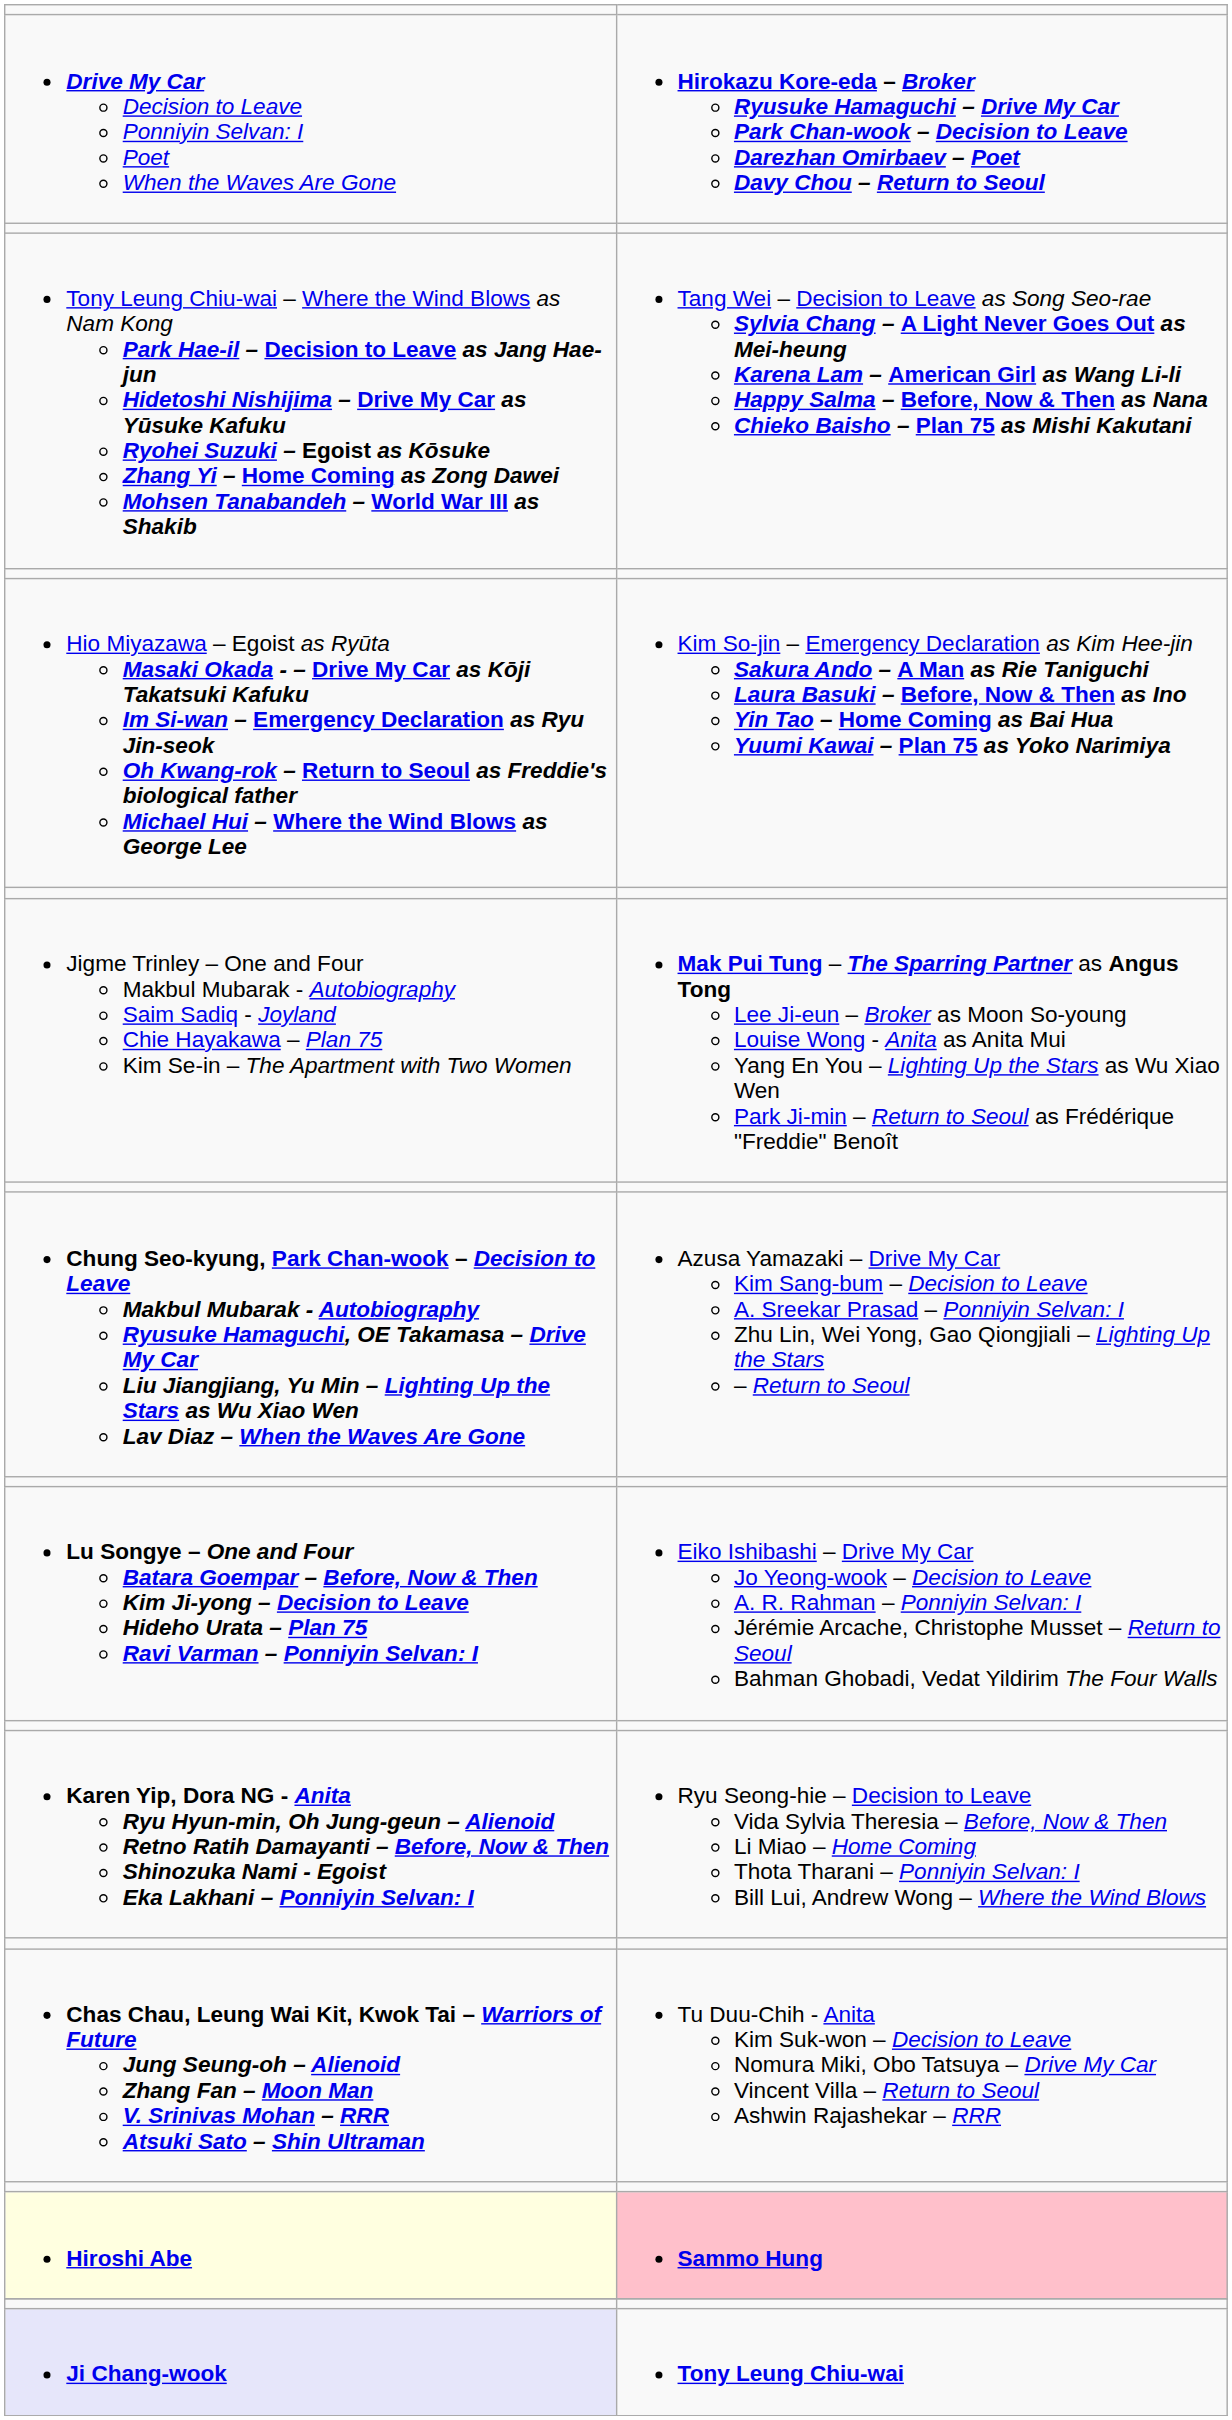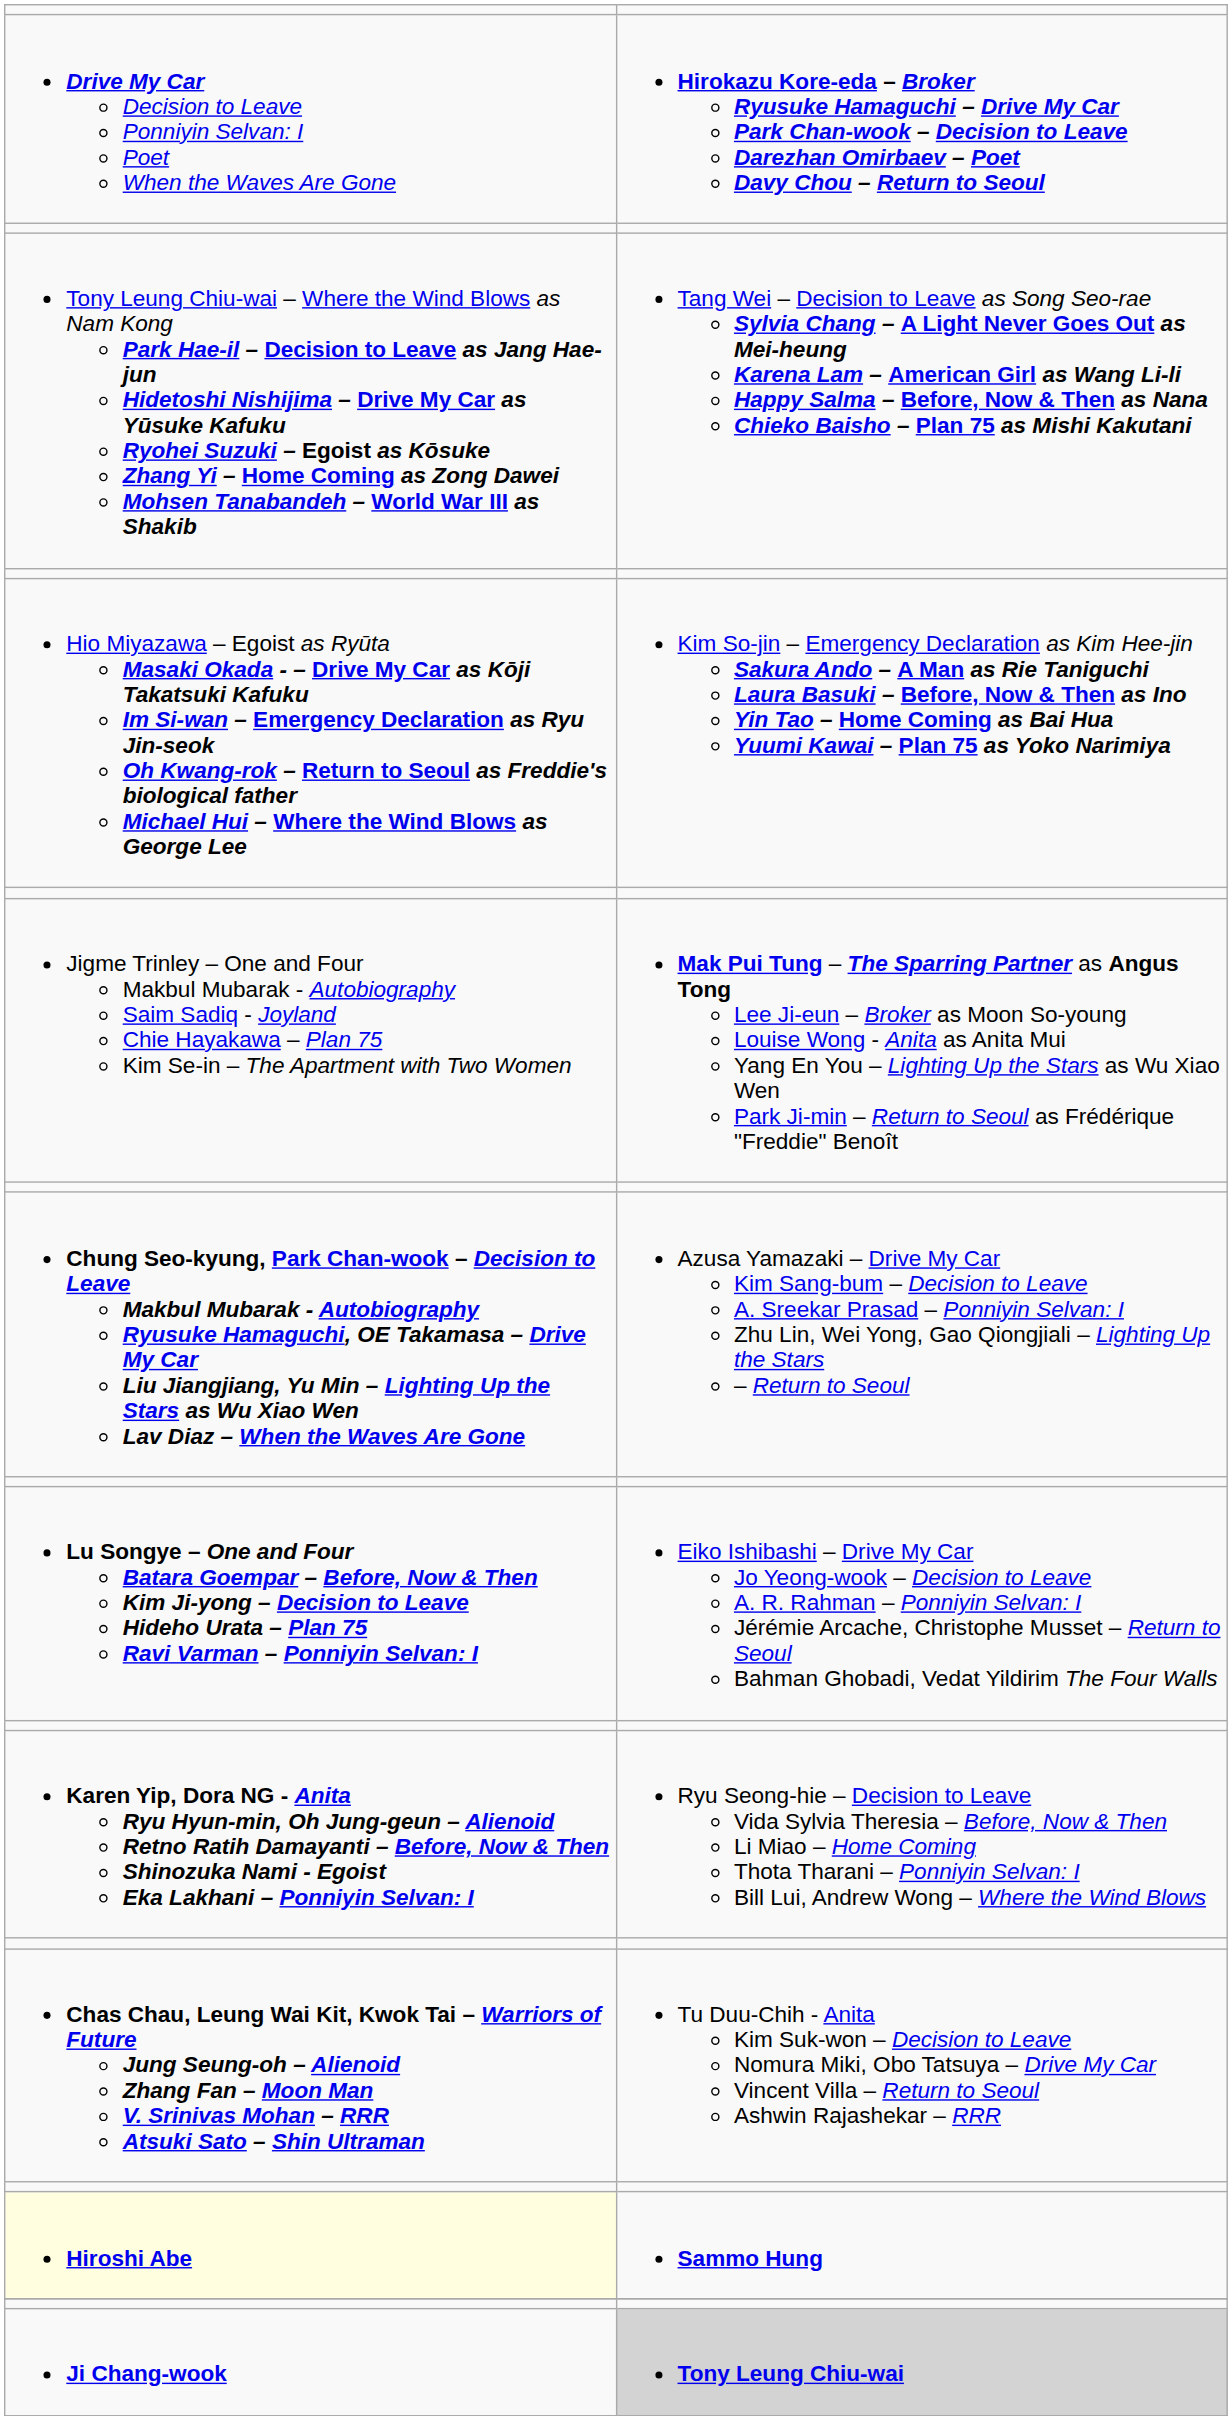(922, 2258) pink background -> (922, 2258) no background
(310, 2375) lavender background -> (310, 2375) no background
(922, 2375) no background -> (922, 2375) lightgrey background
